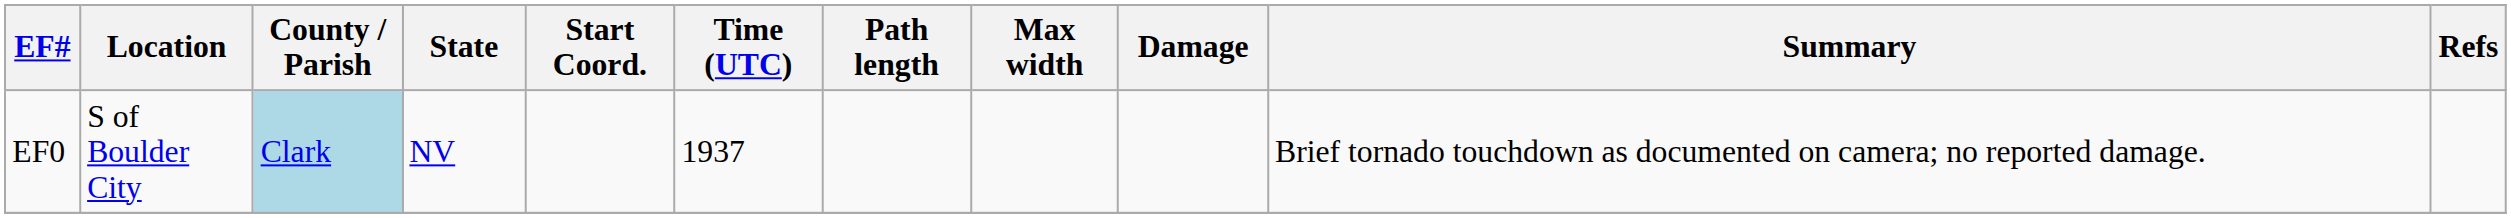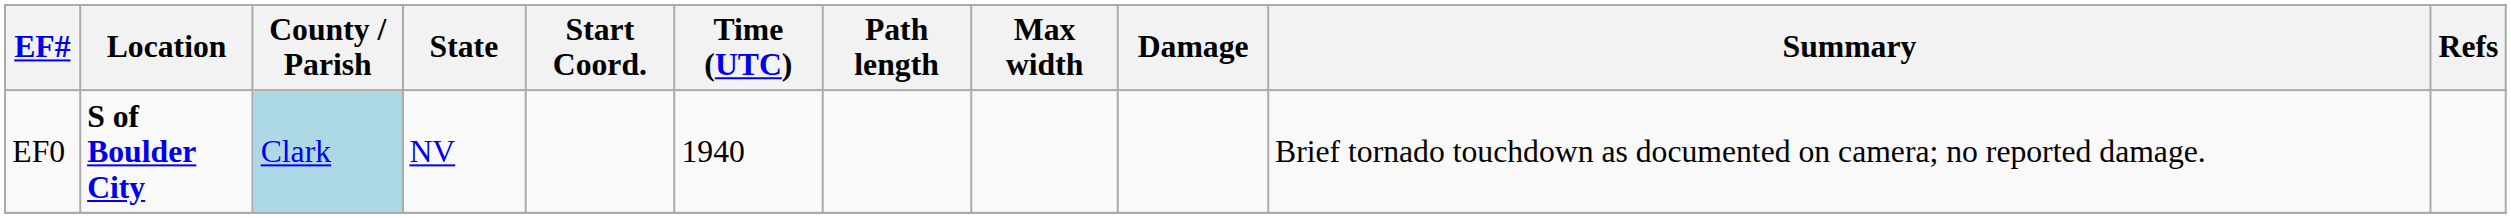(138, 151) normal -> (142, 151) bold
(713, 151) 1937 -> (713, 151) 1940
